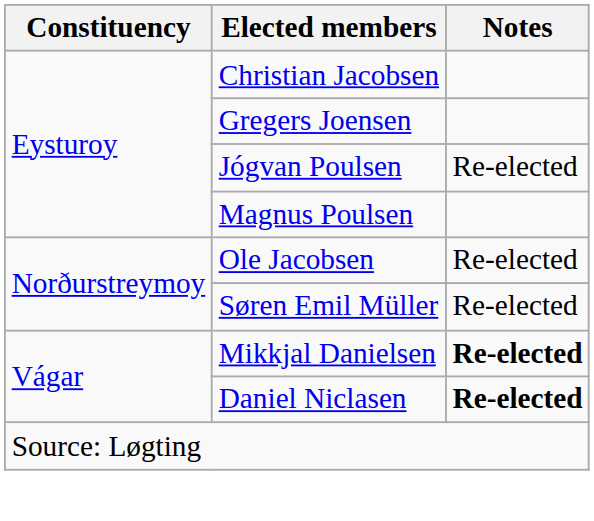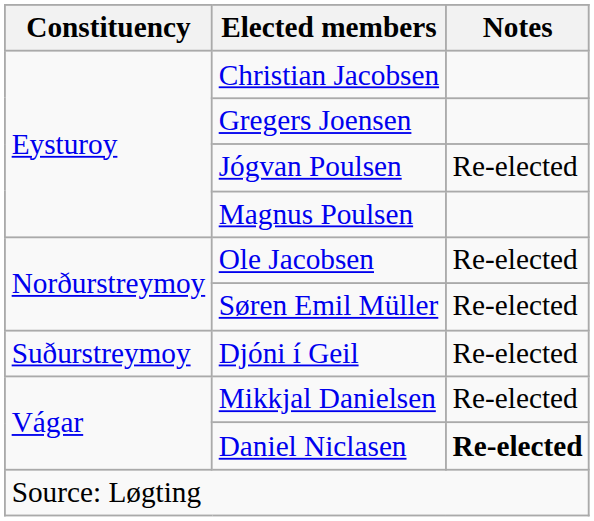+ row: (289, 352)
(518, 352) bold -> (515, 399) normal
